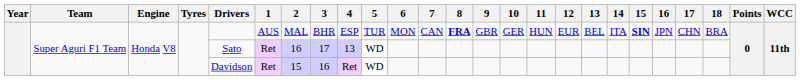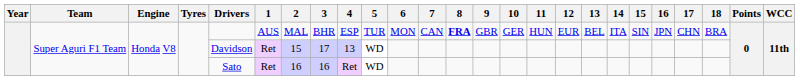(641, 31) bold -> (640, 31) normal
(232, 49) Sato -> (232, 49) Davidson
(296, 49) 16 -> (296, 49) 15
(232, 66) Davidson -> (232, 66) Sato
(296, 66) 15 -> (296, 66) 16
